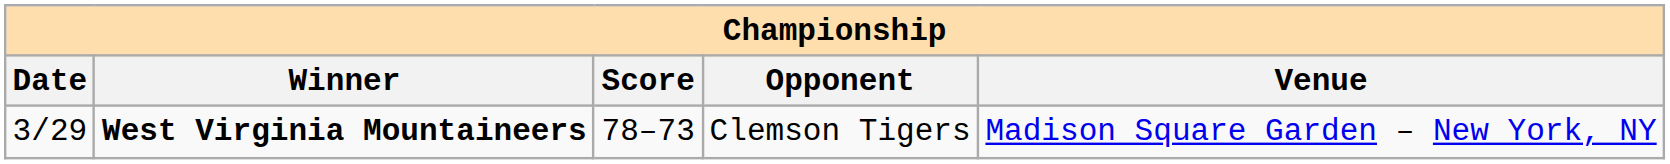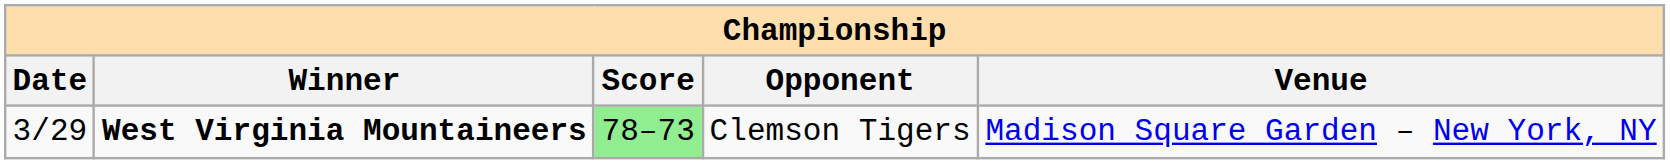(648, 132) no background -> (648, 132) lightgreen background
